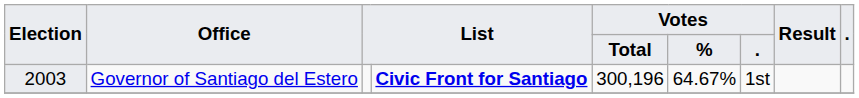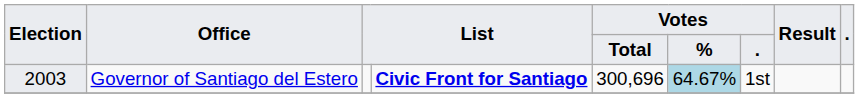(630, 79) 300,196 -> (630, 79) 300,696
(704, 79) no background -> (704, 79) lightblue background
